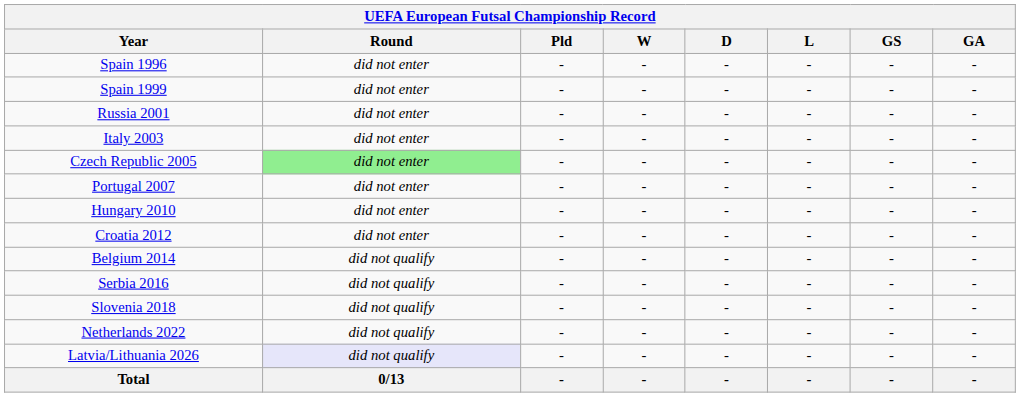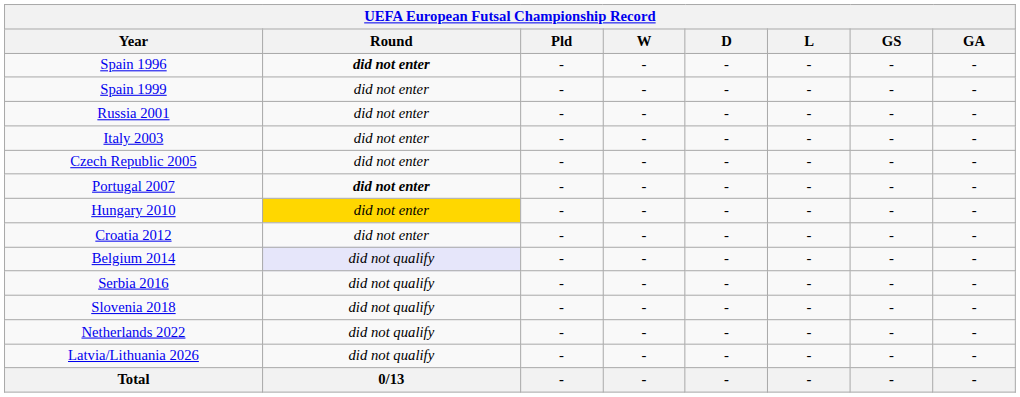(391, 65) normal -> (391, 65) bold
(391, 162) lightgreen background -> (391, 162) no background
(391, 186) normal -> (391, 186) bold
(391, 210) no background -> (391, 210) gold background
(391, 259) no background -> (391, 259) lavender background
(391, 356) lavender background -> (391, 356) no background
